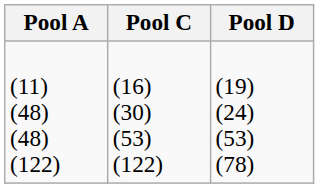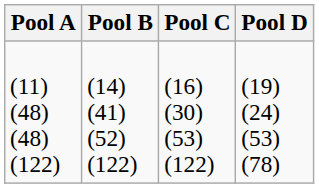+ column: (120, 22)
